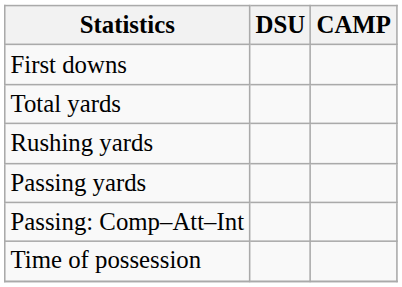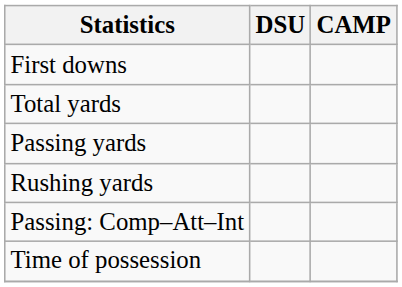rows swapped: (82, 142) <-> (78, 182)
